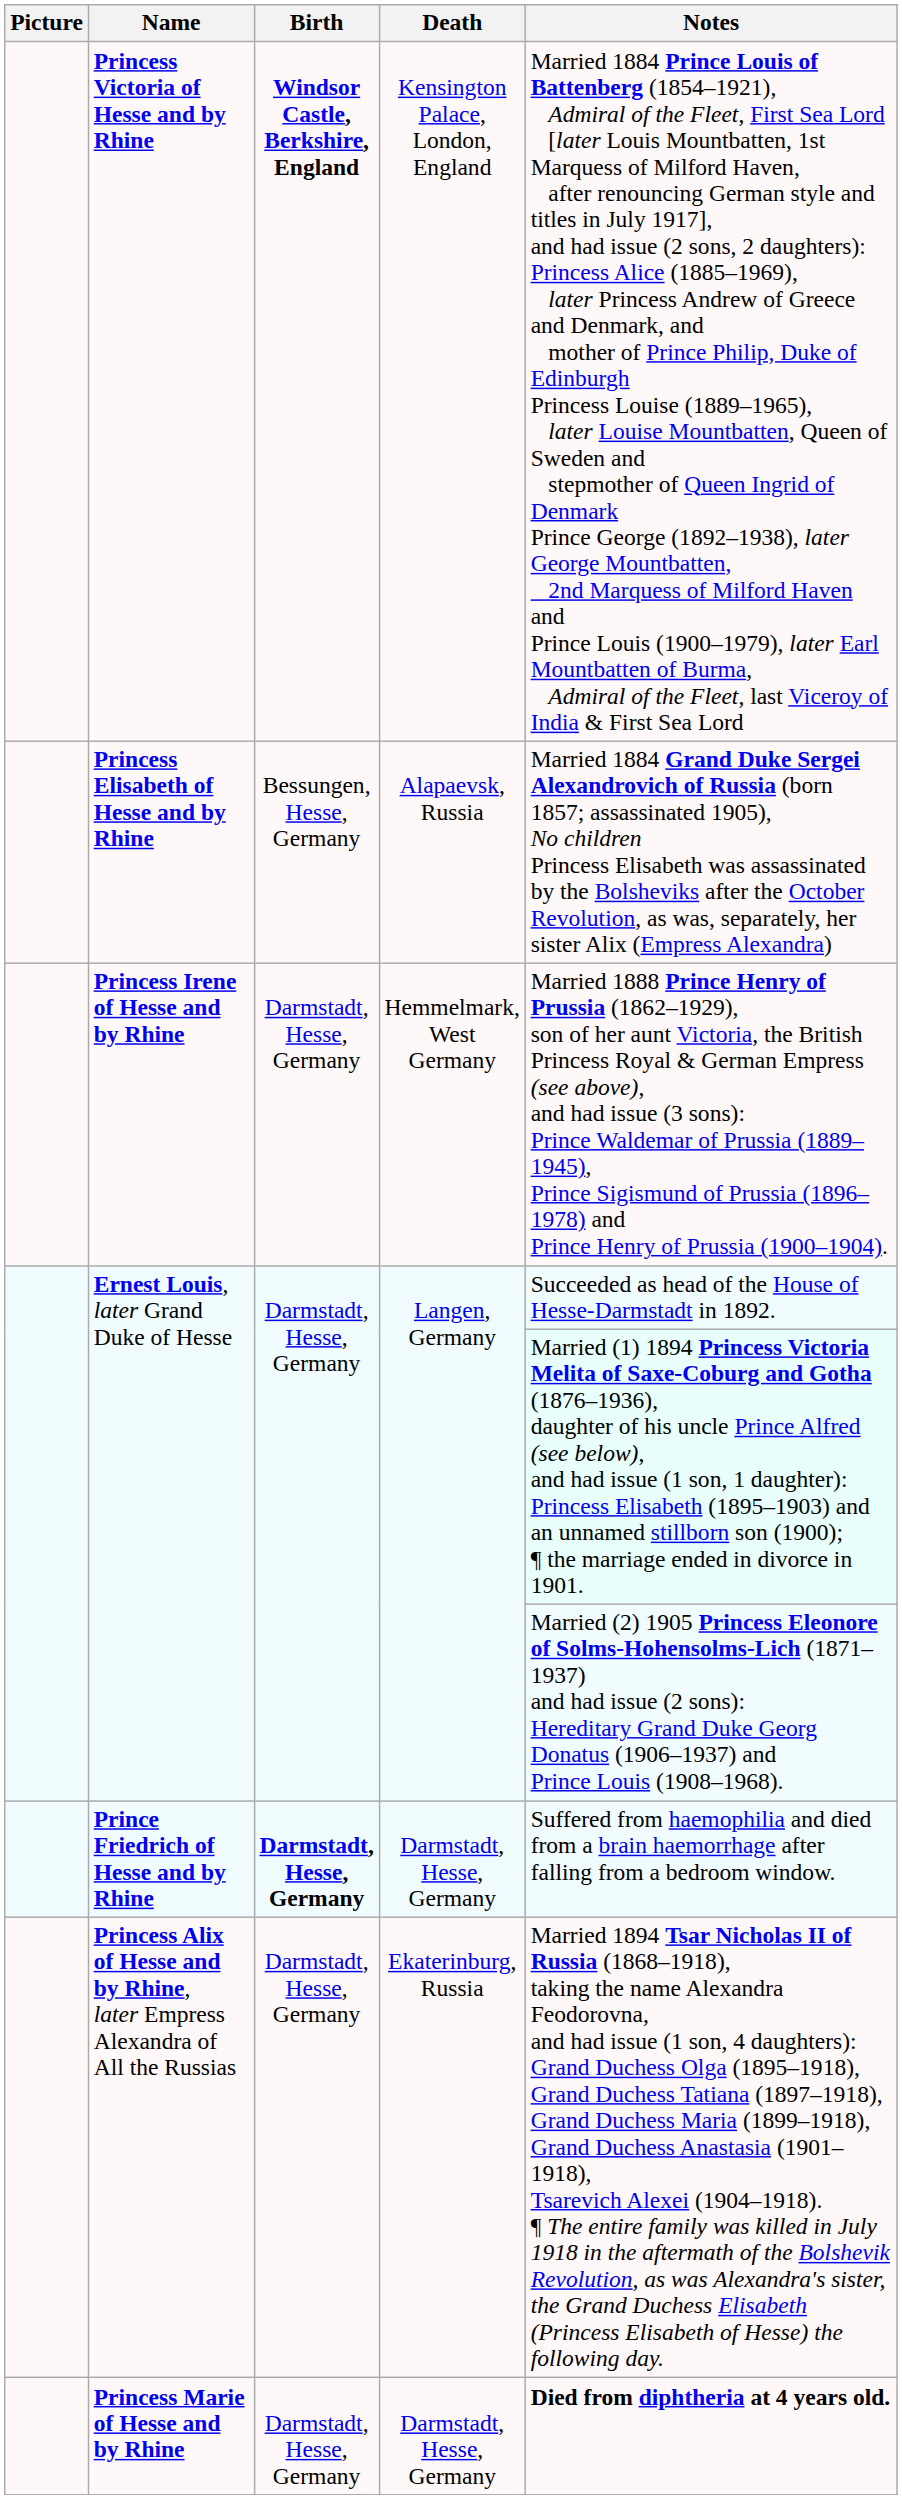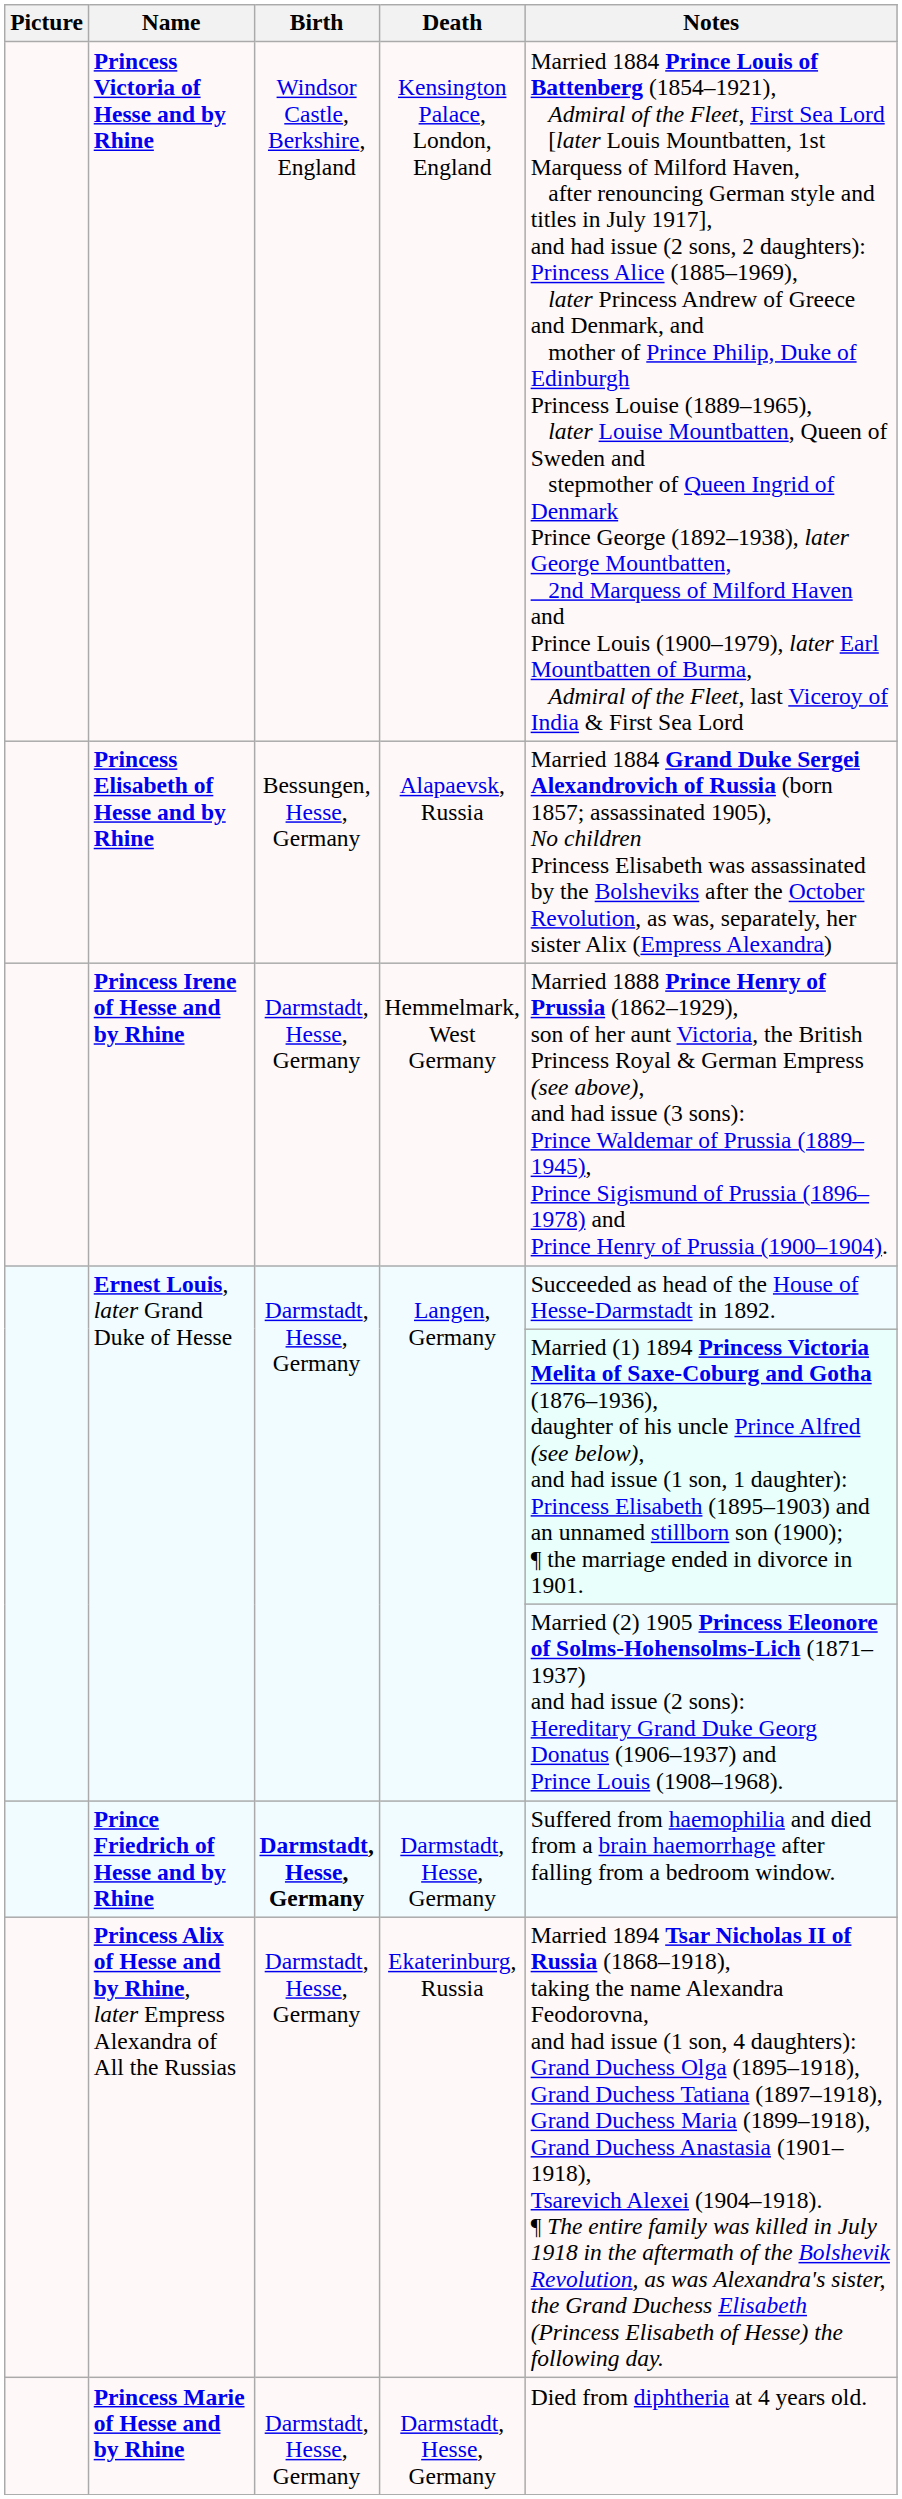(317, 126) bold -> (317, 126) normal
(710, 2396) bold -> (699, 2396) normal
